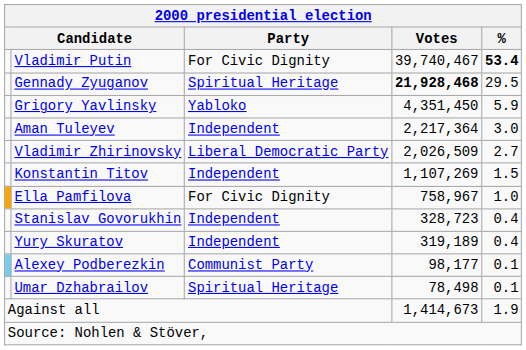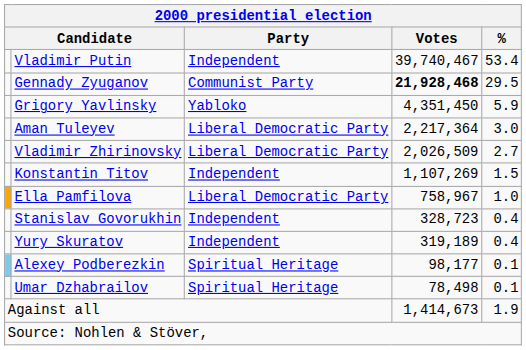(259, 61) For Civic Dignity -> (234, 61) Independent
(502, 61) bold -> (502, 61) normal
(263, 84) Spiritual Heritage -> (251, 84) Communist Party
(234, 129) Independent -> (288, 129) Liberal Democratic Party
(259, 197) For Civic Dignity -> (288, 197) Liberal Democratic Party
(251, 265) Communist Party -> (263, 265) Spiritual Heritage
